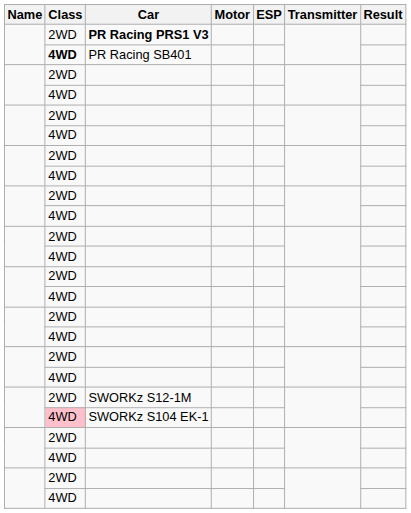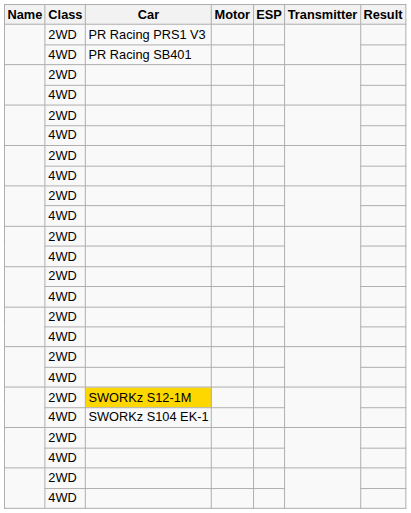(149, 34) bold -> (147, 34) normal
(63, 54) bold -> (63, 54) normal
(140, 397) no background -> (140, 397) gold background
(63, 417) pink background -> (63, 417) no background
